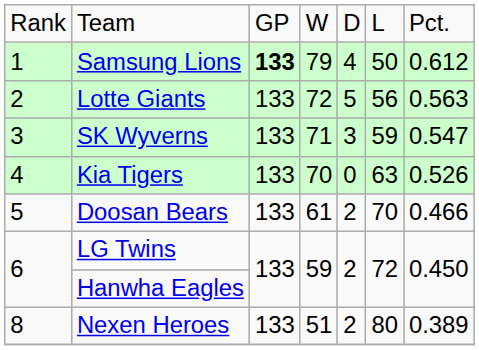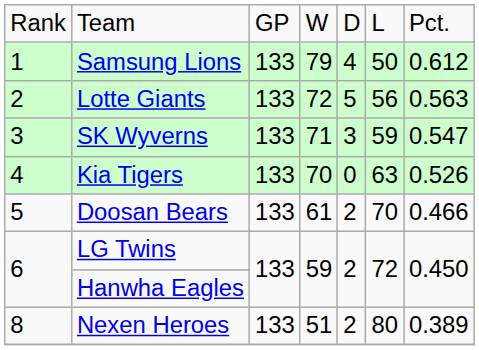(275, 61) bold -> (275, 61) normal
